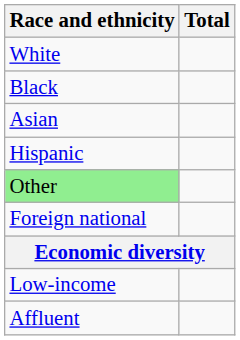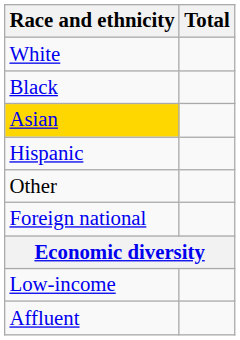(34, 119) no background -> (34, 119) gold background
(33, 185) lightgreen background -> (33, 185) no background
